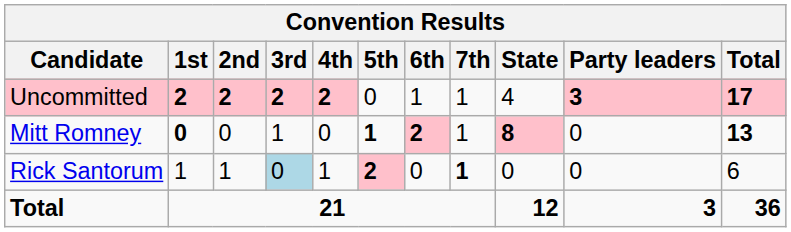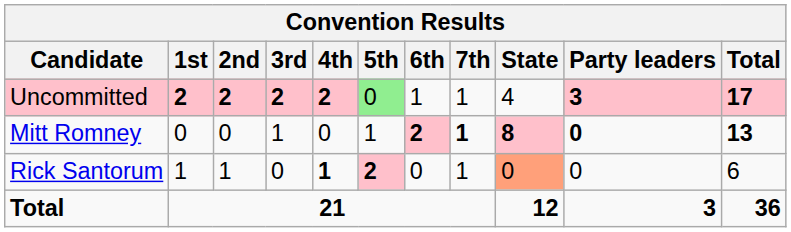(370, 97) no background -> (370, 97) lightgreen background
(181, 134) bold -> (181, 134) normal
(370, 134) bold -> (370, 134) normal
(462, 134) normal -> (462, 134) bold
(576, 134) normal -> (576, 134) bold
(277, 171) lightblue background -> (277, 171) no background
(325, 171) normal -> (325, 171) bold
(462, 171) bold -> (462, 171) normal
(508, 171) no background -> (508, 171) lightsalmon background
